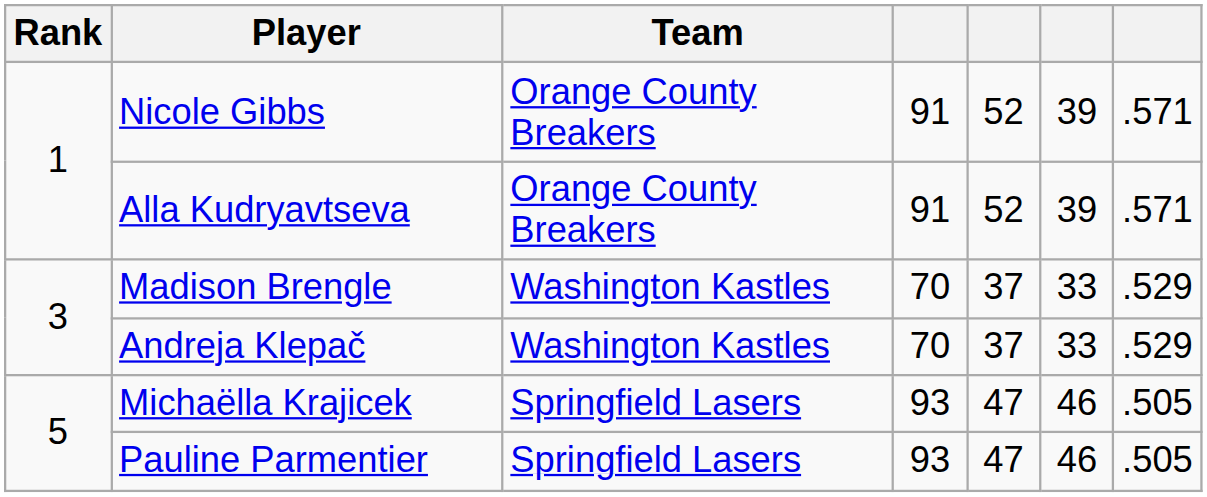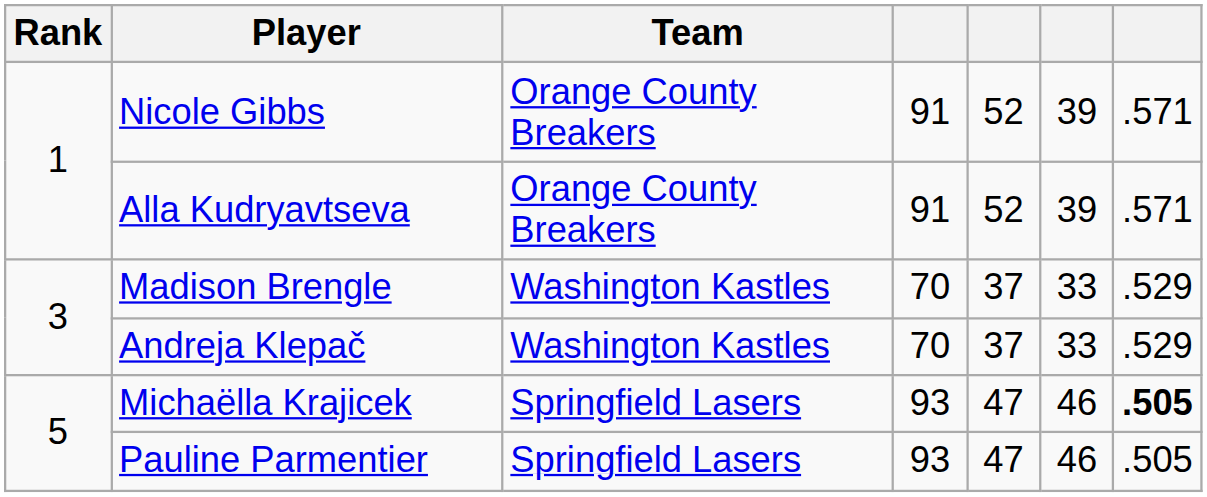(1157, 403) normal -> (1157, 403) bold
